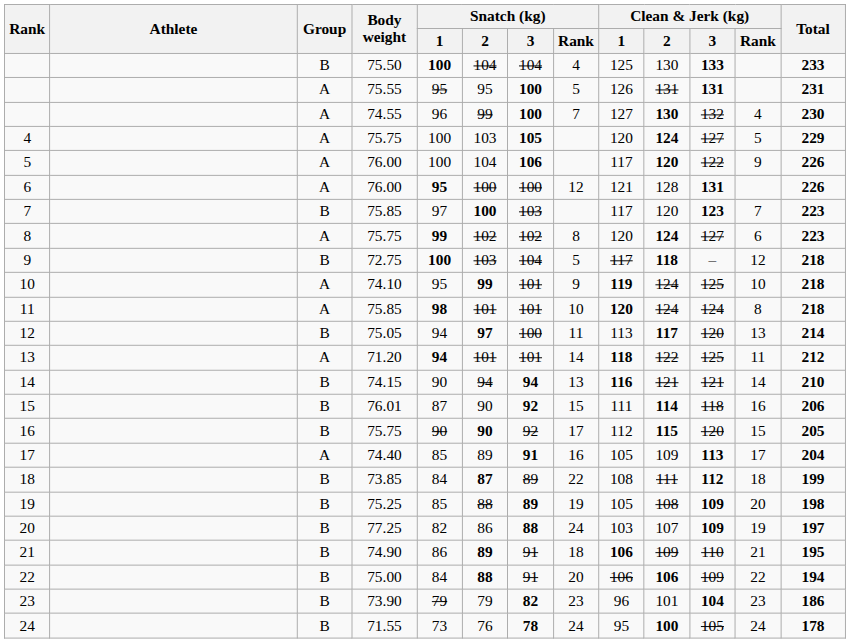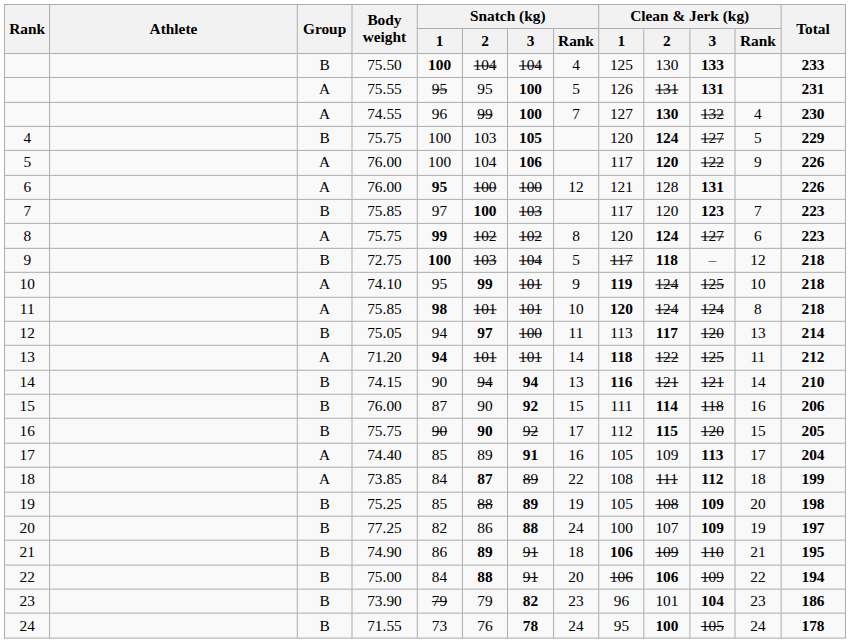(325, 138) A -> (325, 138) B
(384, 406) 76.01 -> (384, 406) 76.00
(325, 479) B -> (325, 479) A
(621, 528) 103 -> (621, 528) 100
